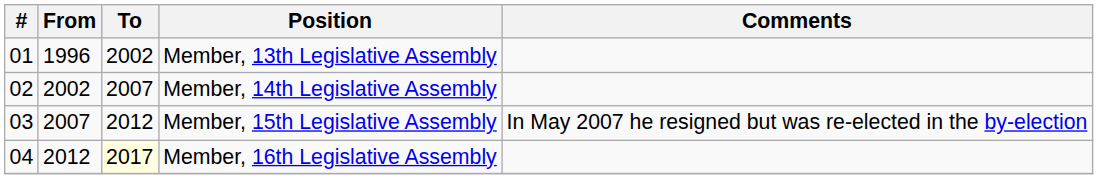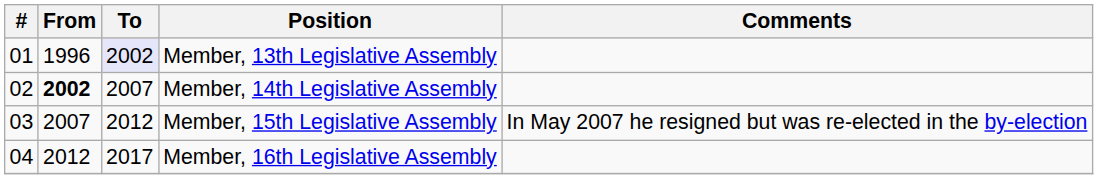(130, 55) no background -> (130, 55) lavender background
(67, 88) normal -> (67, 88) bold
(130, 156) lightyellow background -> (130, 156) no background
